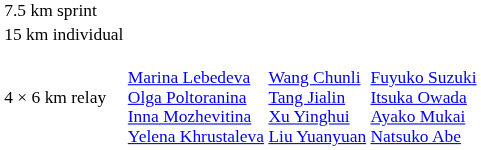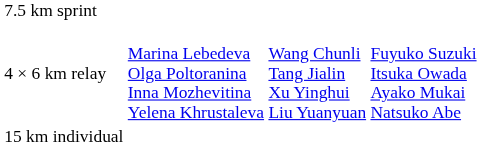rows swapped: (64, 34) <-> (55, 97)
